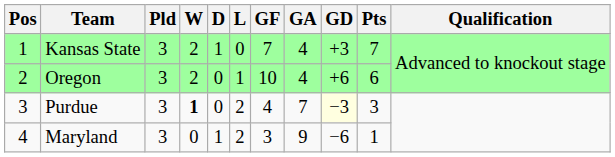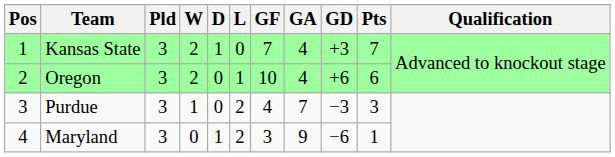(194, 107) bold -> (194, 107) normal
(339, 107) lightyellow background -> (339, 107) no background
